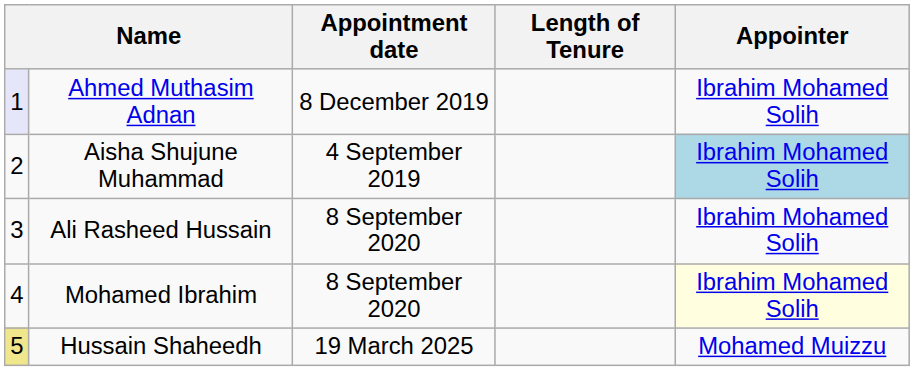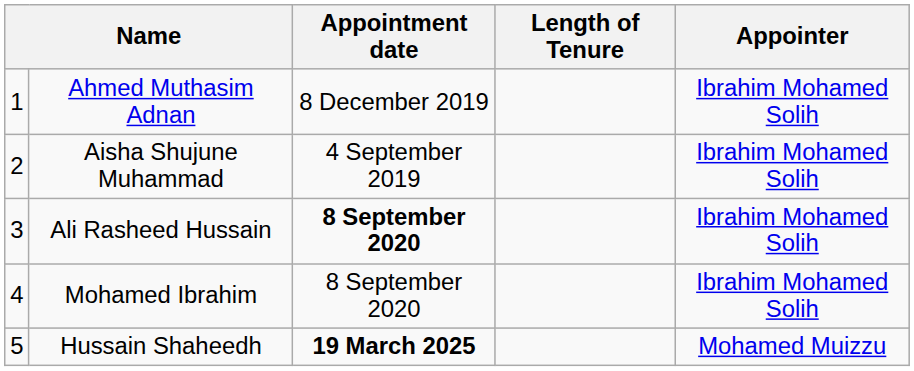(17, 101) lavender background -> (17, 101) no background
(792, 166) lightblue background -> (792, 166) no background
(394, 230) normal -> (394, 230) bold
(792, 295) lightyellow background -> (792, 295) no background
(17, 346) khaki background -> (17, 346) no background
(394, 346) normal -> (394, 346) bold
